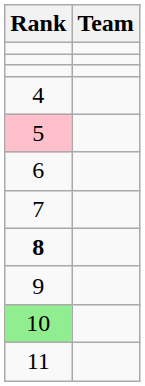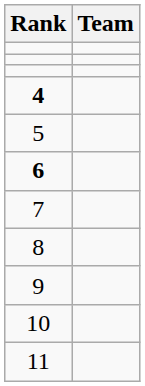(38, 94) normal -> (38, 94) bold
(38, 132) pink background -> (38, 132) no background
(38, 170) normal -> (38, 170) bold
(38, 247) bold -> (38, 247) normal
(38, 323) lightgreen background -> (38, 323) no background
